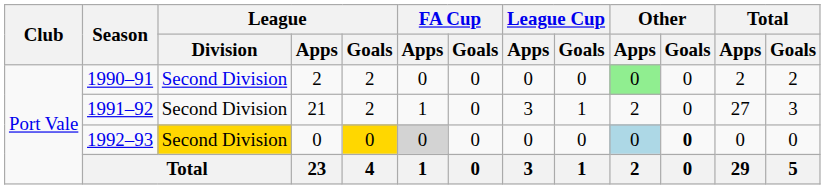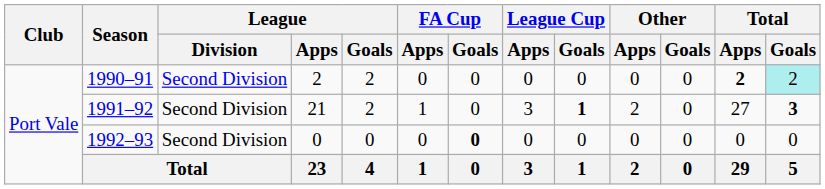(635, 79) lightgreen background -> (635, 79) no background
(740, 79) normal -> (740, 79) bold
(793, 79) no background -> (793, 79) paleturquoise background
(582, 109) normal -> (582, 109) bold
(793, 109) normal -> (793, 109) bold
(224, 139) gold background -> (224, 139) no background
(370, 139) gold background -> (370, 139) no background
(422, 139) lightgrey background -> (422, 139) no background
(475, 139) normal -> (475, 139) bold
(635, 139) lightblue background -> (635, 139) no background
(688, 139) bold -> (688, 139) normal
